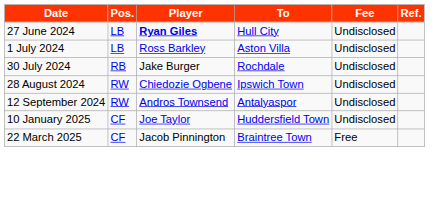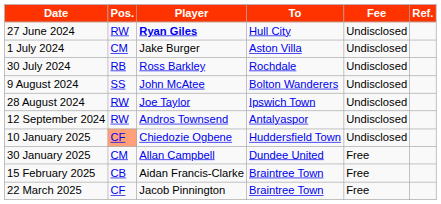(117, 31) LB -> (120, 31) RW
(117, 48) LB -> (119, 48) CM
(172, 48) Ross Barkley -> (169, 48) Jake Burger
(169, 66) Jake Burger -> (172, 66) Ross Barkley
+ row: (43, 84)
(186, 84) Chiedozie Ogbene -> (165, 102) Joe Taylor
(118, 119) no background -> (118, 137) lightsalmon background
(165, 119) Joe Taylor -> (186, 137) Chiedozie Ogbene
+ row: (49, 155)
+ row: (51, 173)
